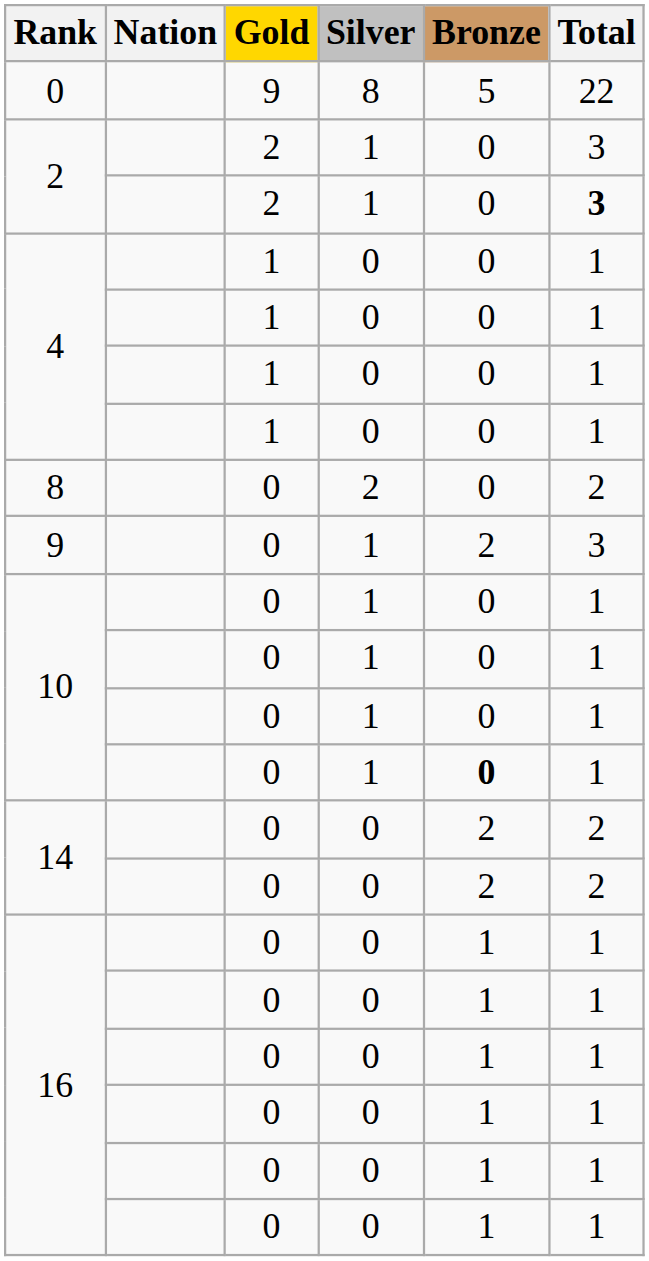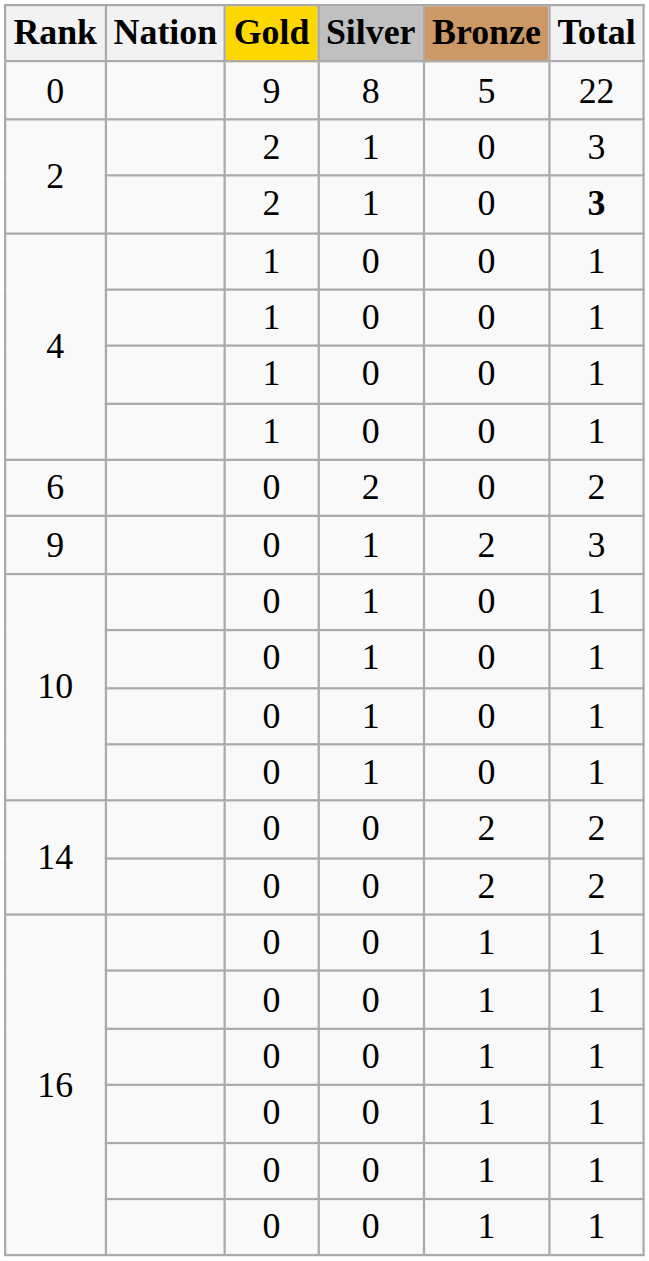(55, 487) 8 -> (55, 487) 6
(486, 771) bold -> (486, 771) normal
